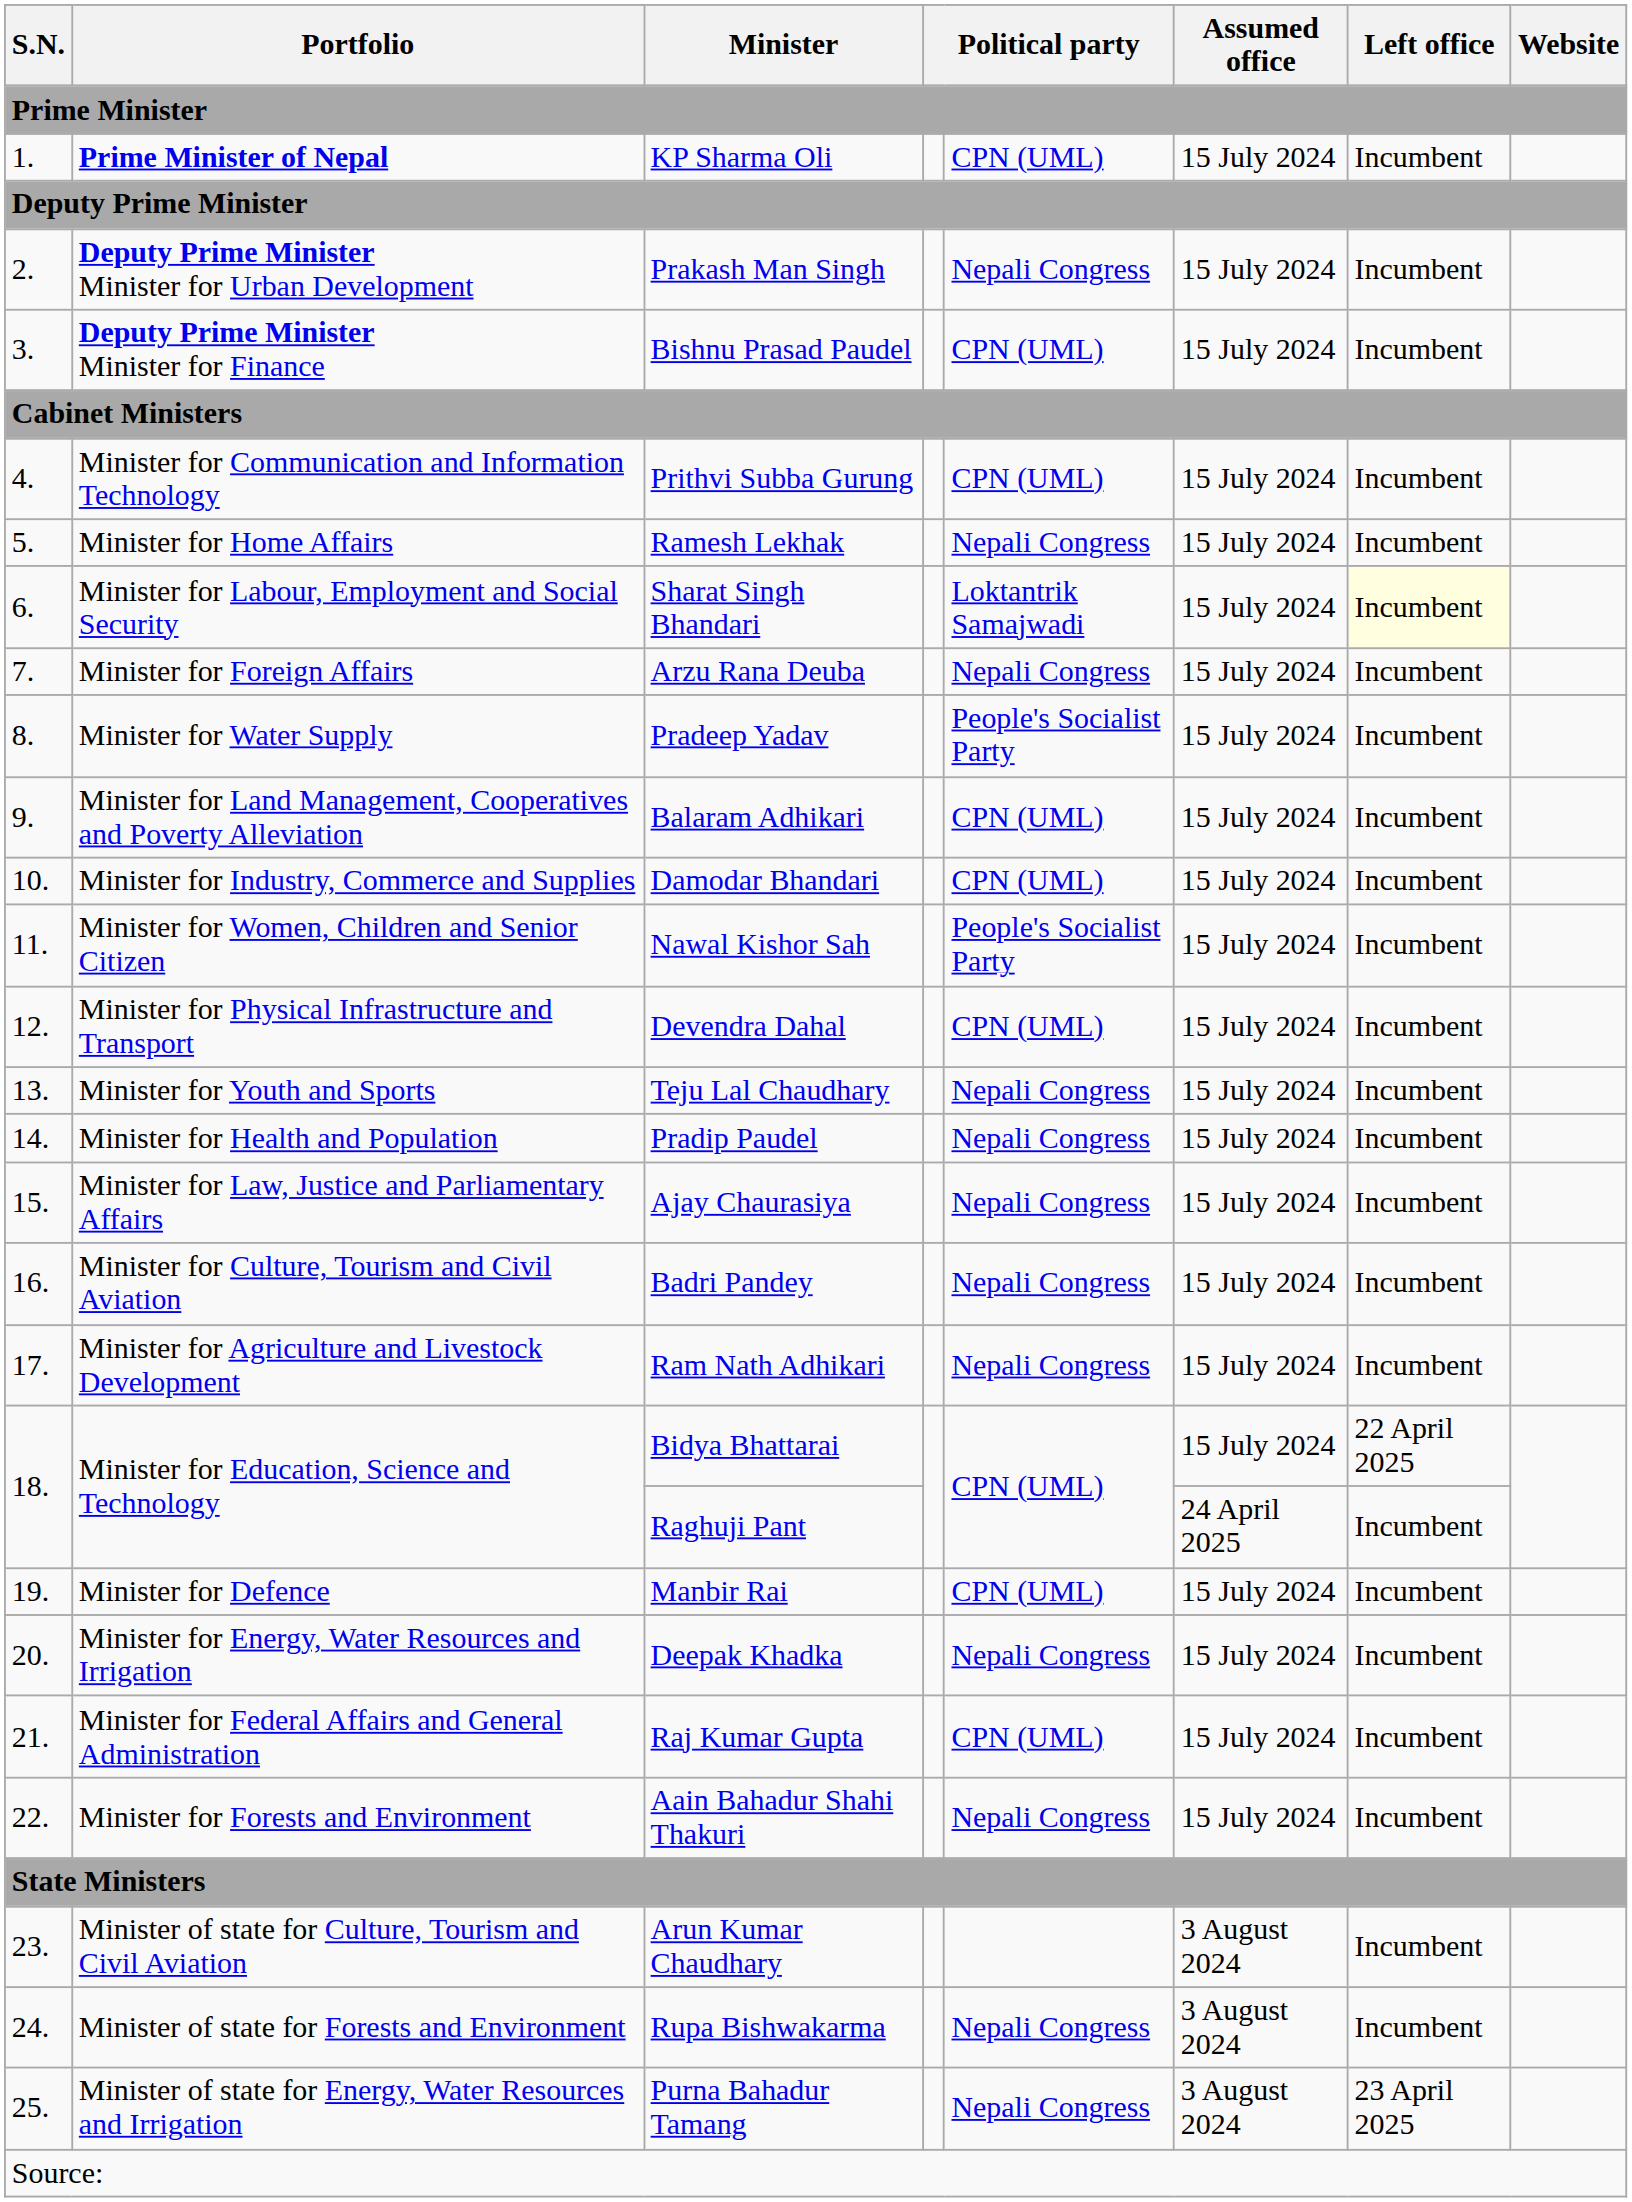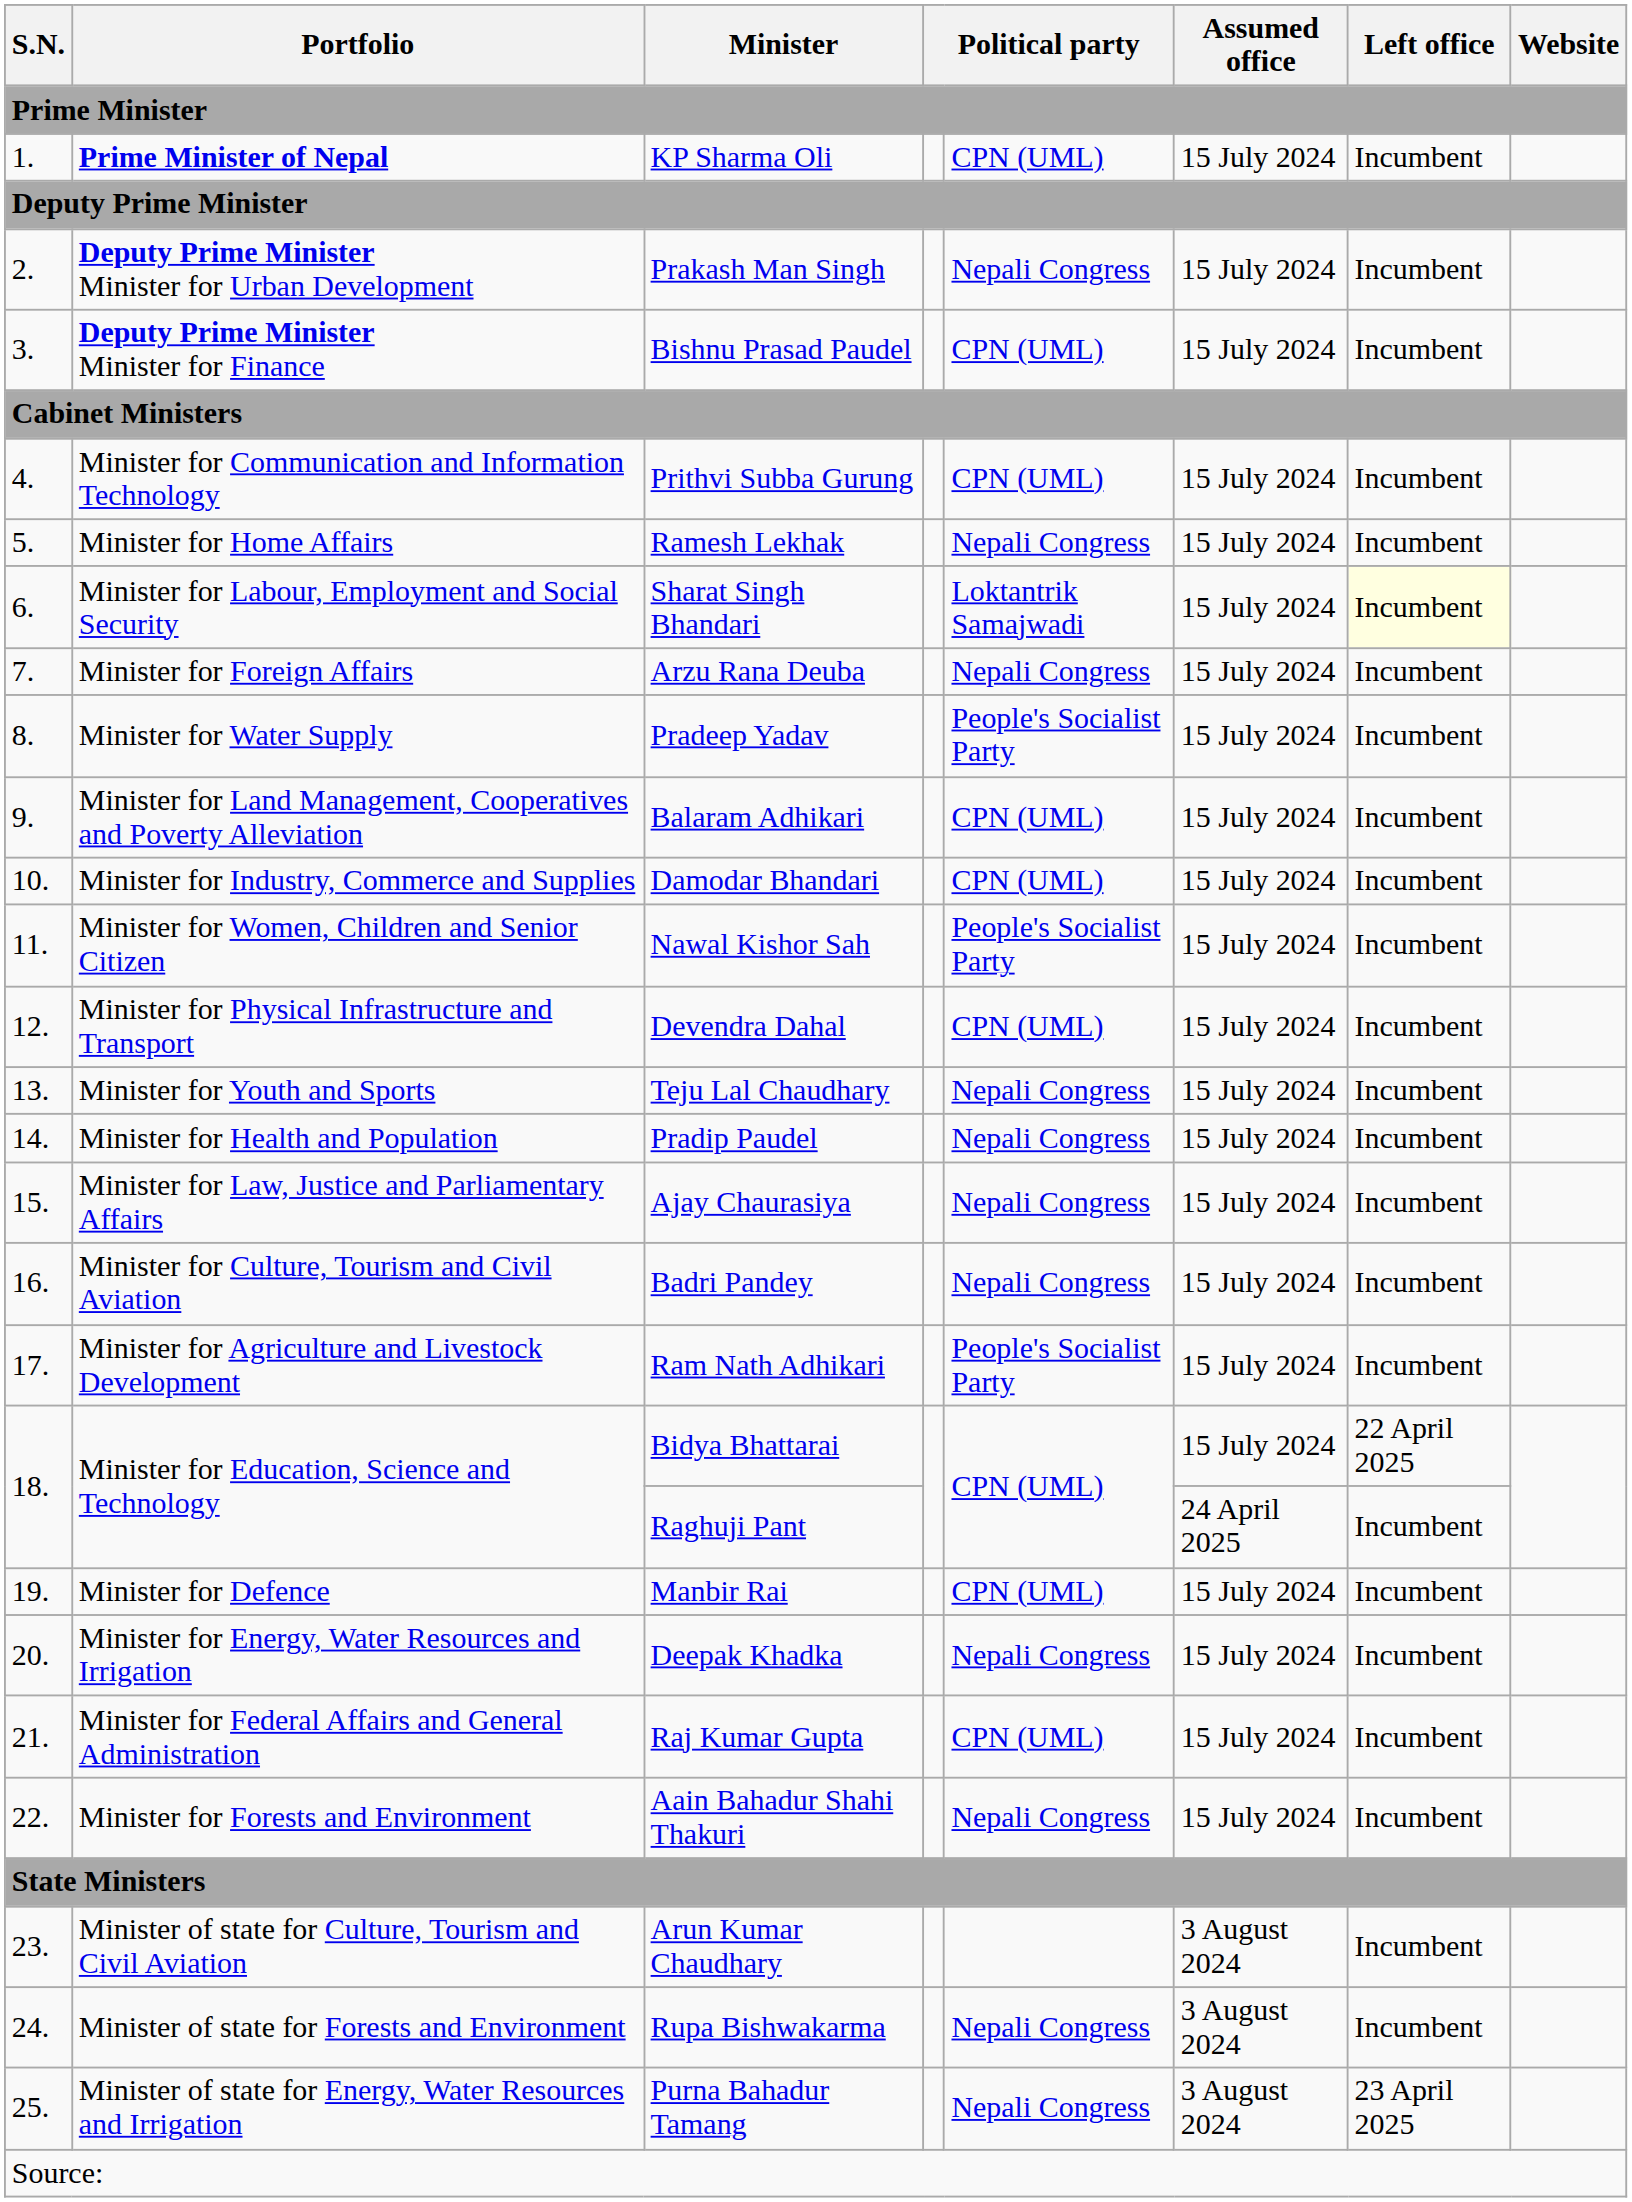(1051, 1364) Nepali Congress -> (1056, 1364) People's Socialist Party
